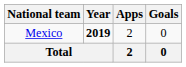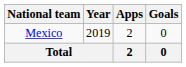(98, 33) bold -> (98, 33) normal
